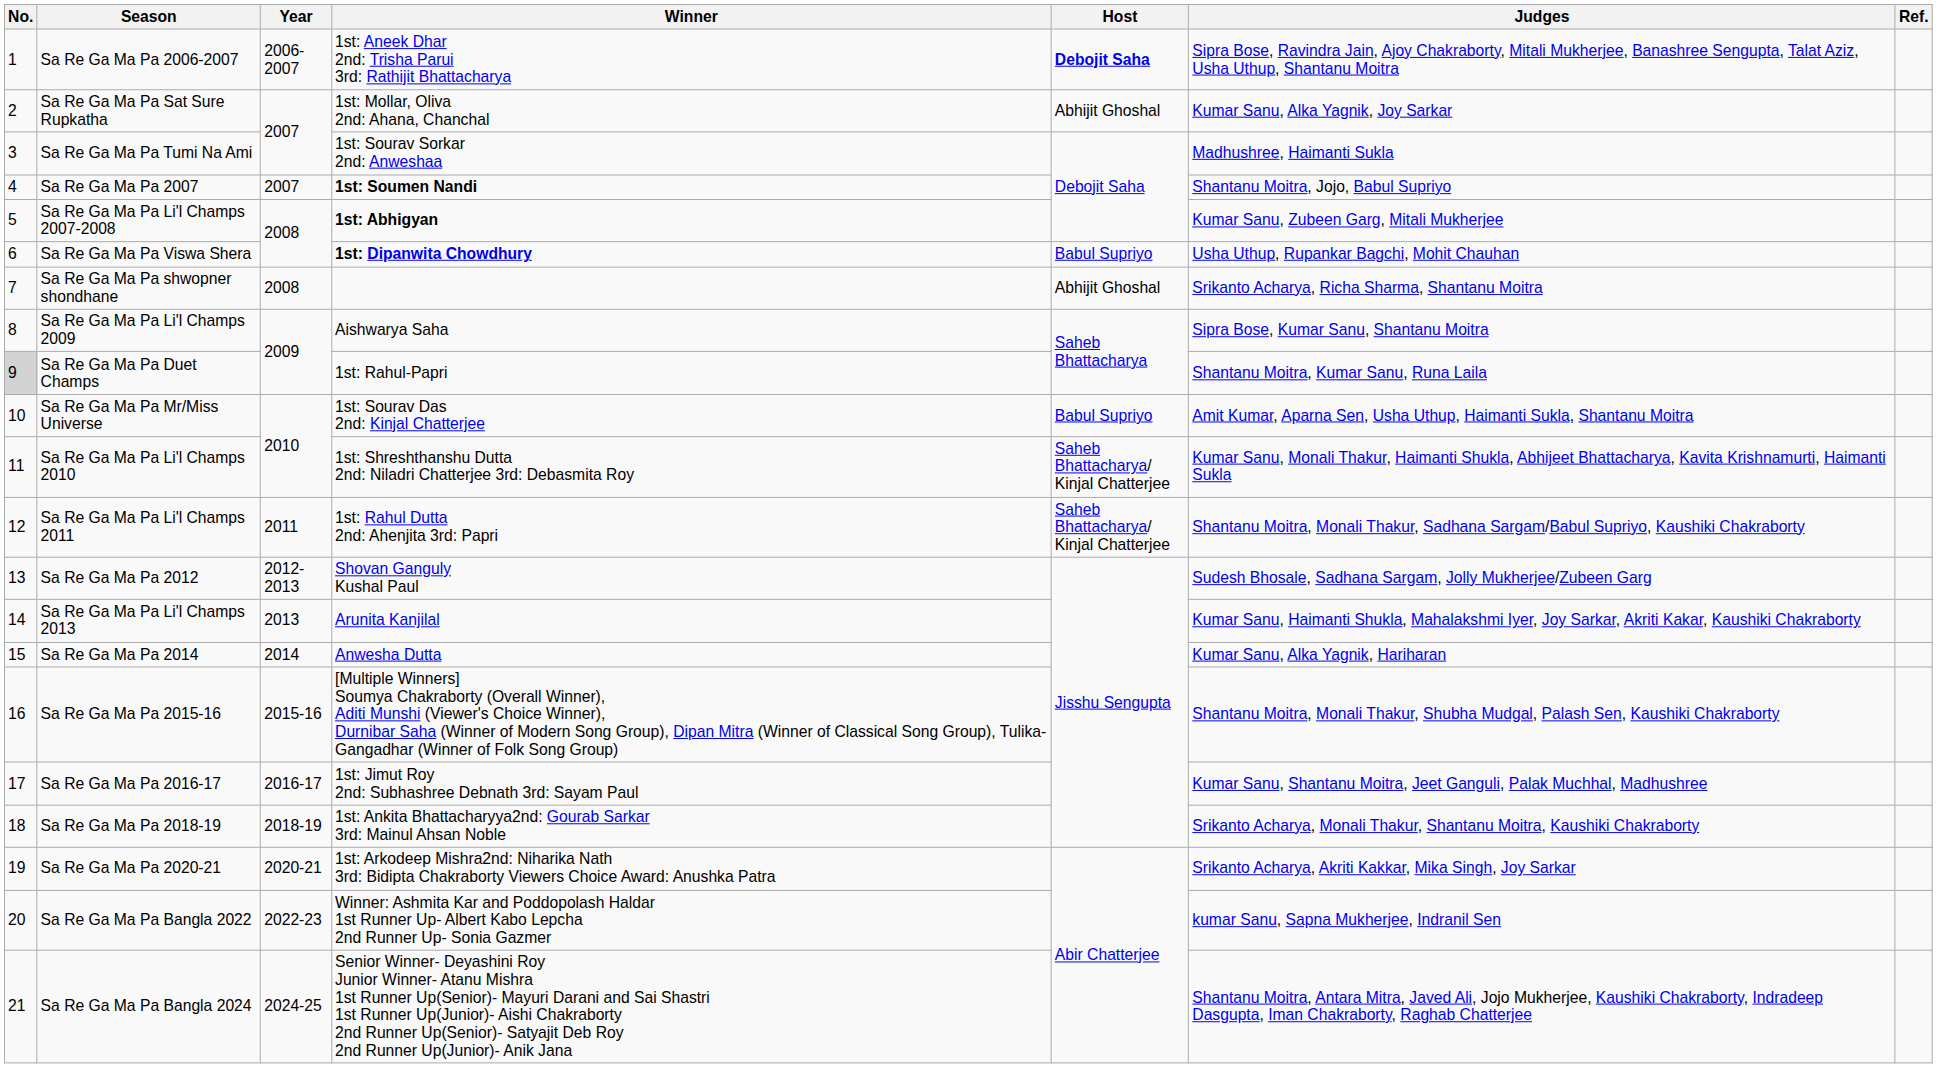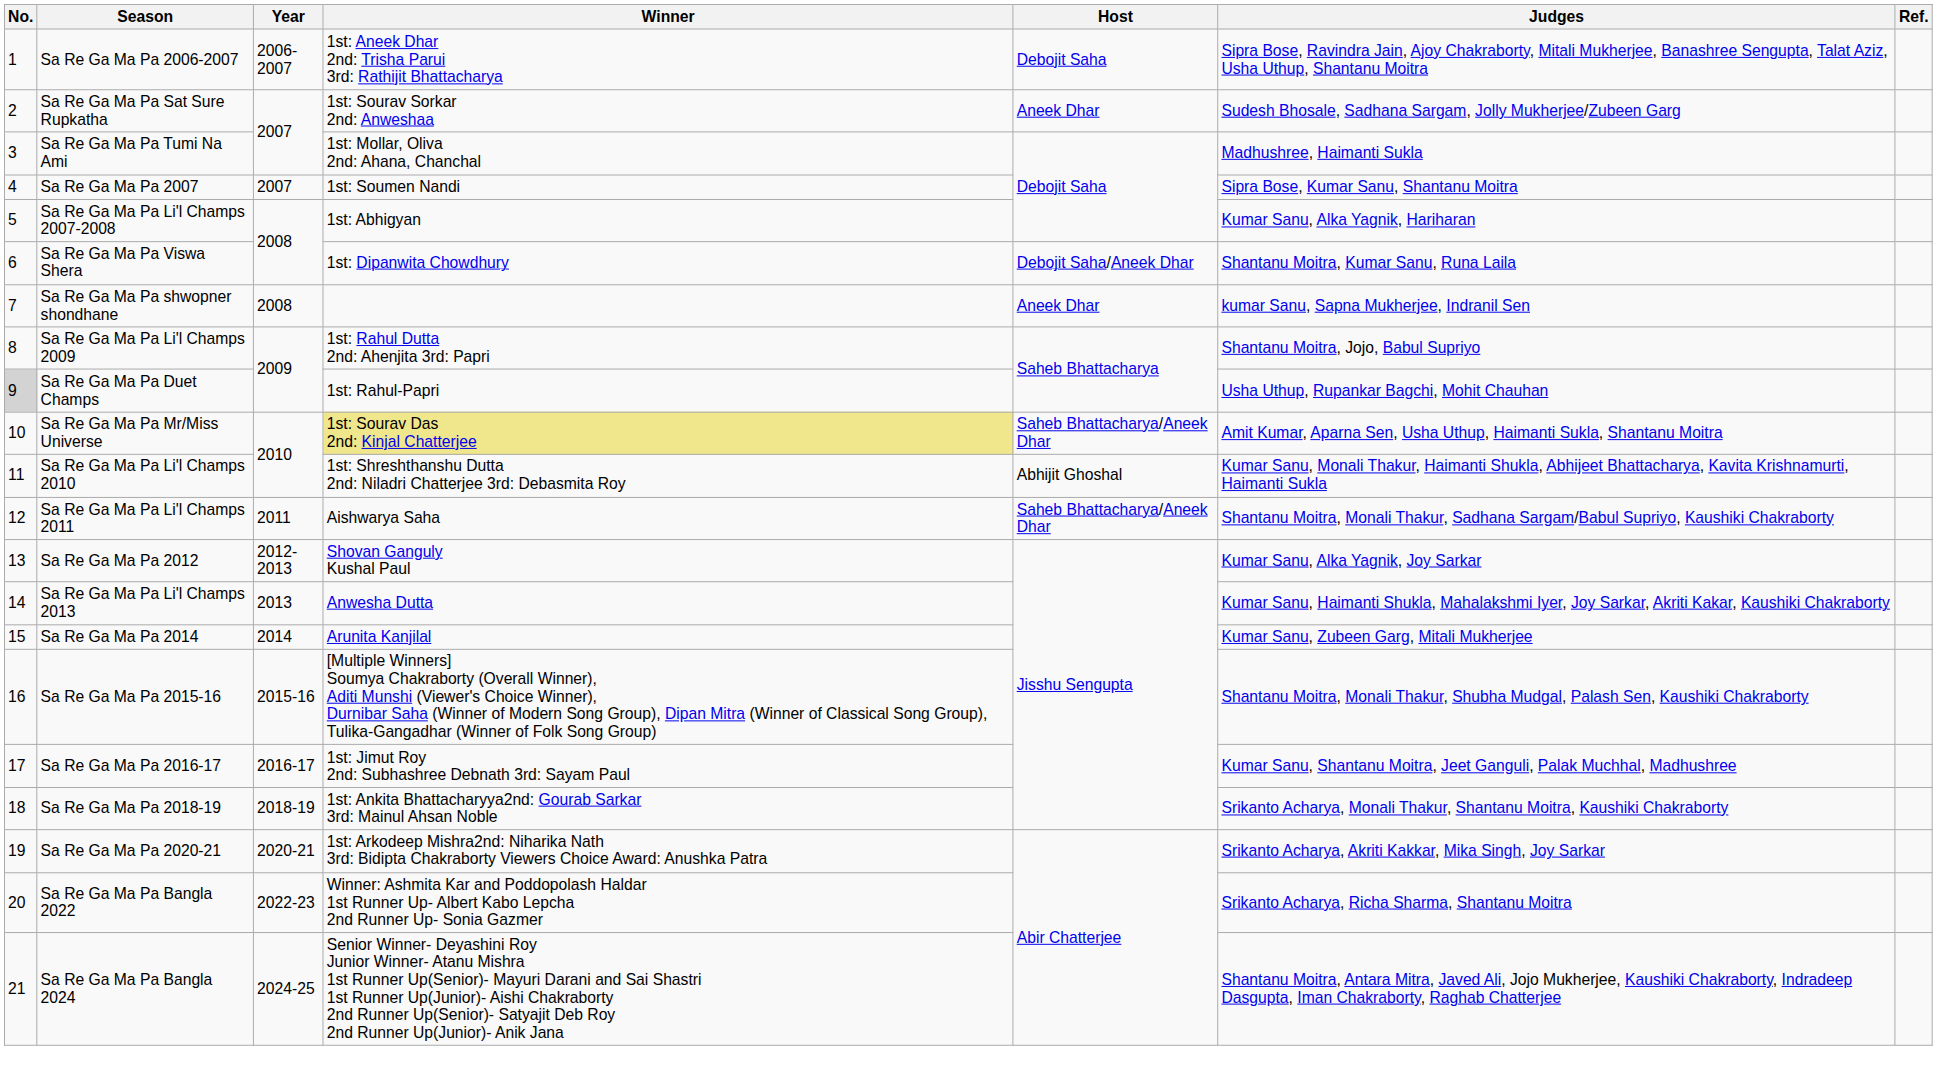(1102, 59) bold -> (1062, 59) normal
(412, 110) 1st: Mollar, Oliva 2nd: Ahana, Chanchal -> (392, 110) 1st: Sourav Sorkar 2nd: Anweshaa
(1108, 110) Abhijit Ghoshal -> (1058, 110) Aneek Dhar
(1322, 110) Kumar Sanu, Alka Yagnik, Joy Sarkar -> (1451, 110) Sudesh Bhosale, Sadhana Sargam, Jolly Mukherjee/Zubeen Garg
(400, 153) 1st: Sourav Sorkar 2nd: Anweshaa -> (404, 153) 1st: Mollar, Oliva 2nd: Ahana, Chanchal
(406, 186) bold -> (393, 186) normal
(1322, 186) Shantanu Moitra, Jojo, Babul Supriyo -> (1370, 186) Sipra Bose, Kumar Sanu, Shantanu Moitra
(387, 220) bold -> (374, 220) normal
(1348, 220) Kumar Sanu, Zubeen Garg, Mitali Mukherjee -> (1348, 220) Kumar Sanu, Alka Yagnik, Hariharan
(434, 254) bold -> (418, 263) normal
(1104, 254) Babul Supriyo -> (1105, 263) Debojit Saha/Aneek Dhar
(1356, 254) Usha Uthup, Rupankar Bagchi, Mohit Chauhan -> (1369, 263) Shantanu Moitra, Kumar Sanu, Runa Laila
(1108, 288) Abhijit Ghoshal -> (1058, 305) Aneek Dhar
(1367, 288) Srikanto Acharya, Richa Sharma, Shantanu Moitra -> (1376, 305) kumar Sanu, Sapna Mukherjee, Indranil Sen
(392, 330) Aishwarya Saha -> (408, 348) 1st: Rahul Dutta 2nd: Ahenjita 3rd: Papri
(1340, 330) Sipra Bose, Kumar Sanu, Shantanu Moitra -> (1351, 348) Shantanu Moitra, Jojo, Babul Supriyo
(1340, 373) Shantanu Moitra, Kumar Sanu, Runa Laila -> (1385, 390) Usha Uthup, Rupankar Bagchi, Mohit Chauhan
(410, 415) no background -> (402, 433) khaki background
(1104, 415) Babul Supriyo -> (1112, 433) Saheb Bhattacharya/Aneek Dhar
(1112, 466) Saheb Bhattacharya/ Kinjal Chatterjee -> (1069, 475) Abhijit Ghoshal
(417, 527) 1st: Rahul Dutta 2nd: Ahenjita 3rd: Papri -> (383, 518) Aishwarya Saha
(1112, 527) Saheb Bhattacharya/ Kinjal Chatterjee -> (1112, 518) Saheb Bhattacharya/Aneek Dhar
(1422, 578) Sudesh Bhosale, Sadhana Sargam, Jolly Mukherjee/Zubeen Garg -> (1351, 560) Kumar Sanu, Alka Yagnik, Joy Sarkar
(387, 620) Arunita Kanjilal -> (380, 603) Anwesha Dutta
(388, 654) Anwesha Dutta -> (379, 636) Arunita Kanjilal
(1319, 654) Kumar Sanu, Alka Yagnik, Hariharan -> (1377, 636) Kumar Sanu, Zubeen Garg, Mitali Mukherjee
(1347, 920) kumar Sanu, Sapna Mukherjee, Indranil Sen -> (1397, 902) Srikanto Acharya, Richa Sharma, Shantanu Moitra
